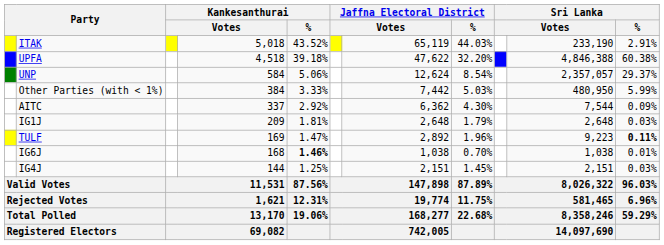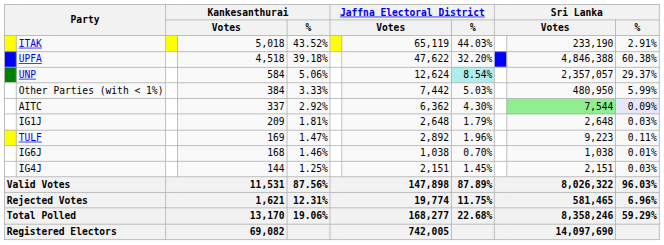(478, 75) no background -> (478, 75) paleturquoise background
(599, 106) no background -> (599, 106) lightgreen background
(642, 106) no background -> (642, 106) lavender background
(642, 138) bold -> (642, 138) normal
(313, 153) bold -> (313, 153) normal
